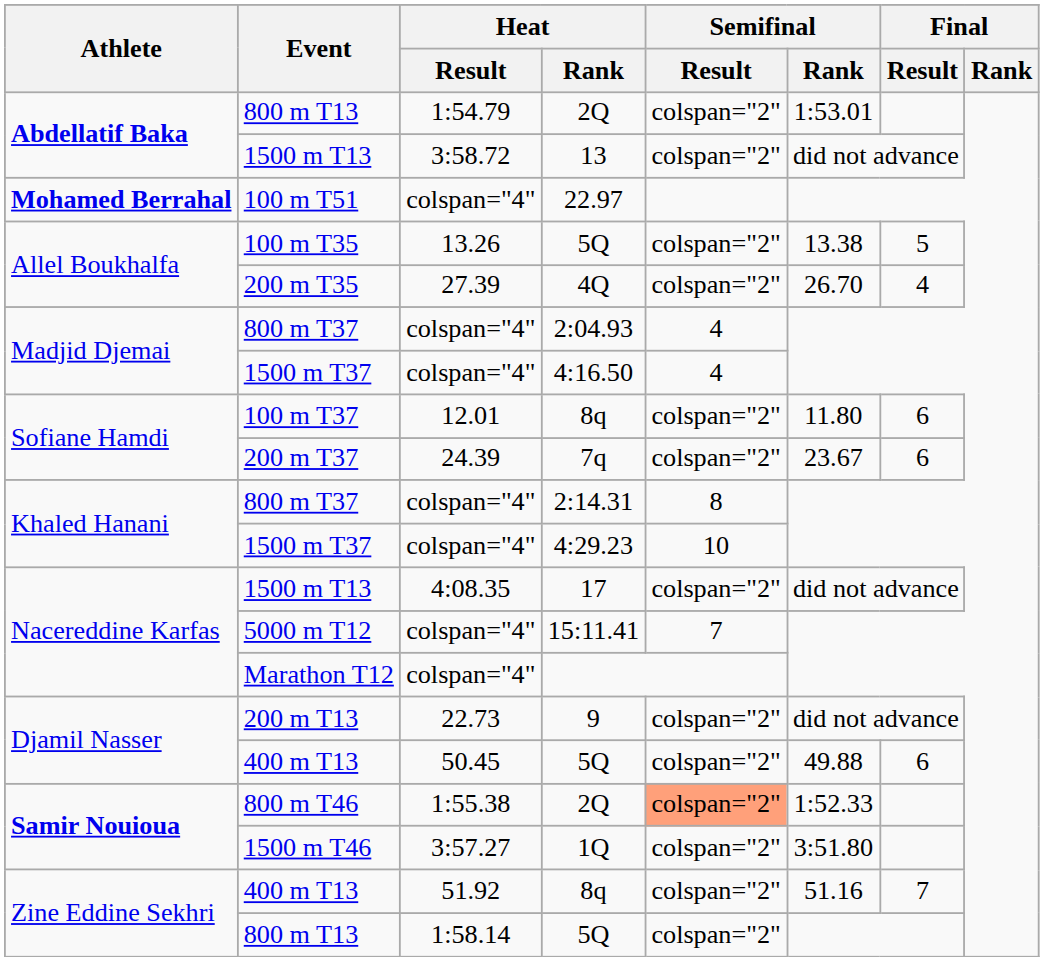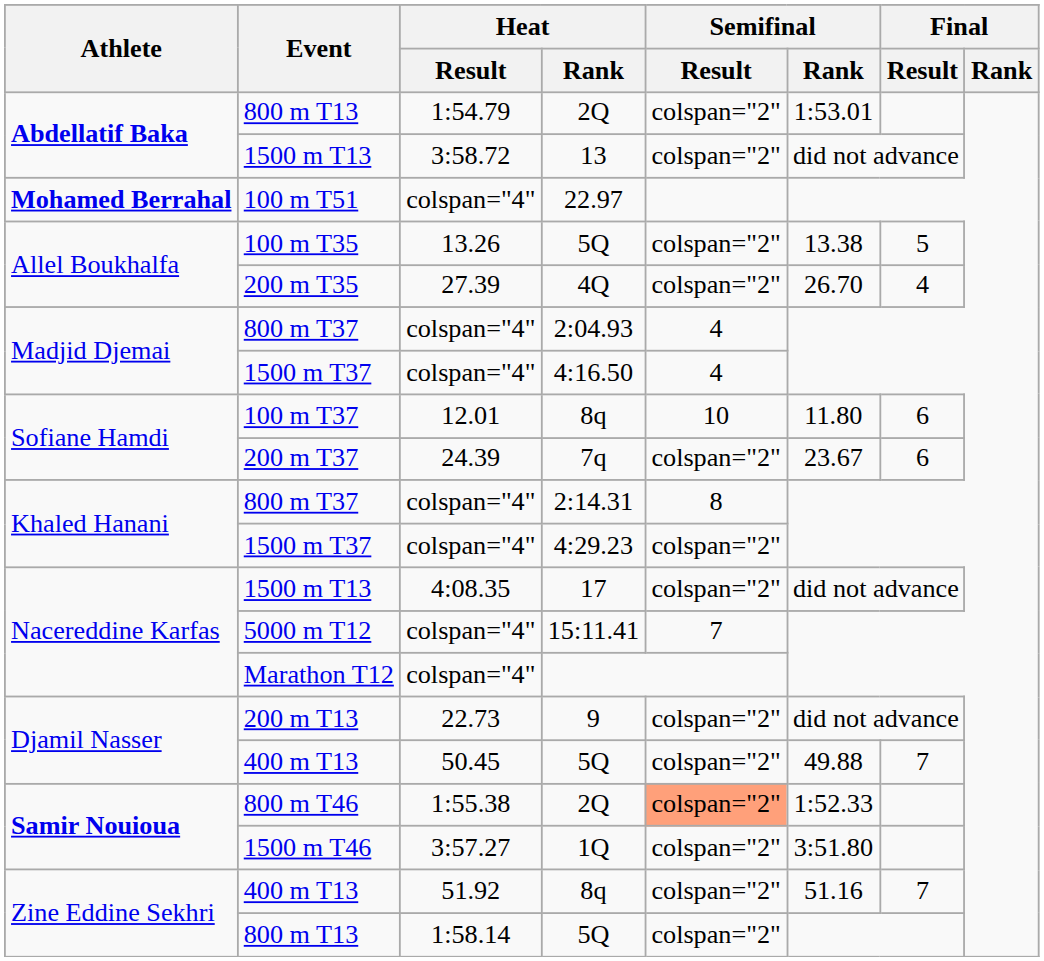(716, 415) colspan="2" -> (716, 415) 10
(716, 545) 10 -> (716, 545) colspan="2"
(922, 761) 6 -> (922, 761) 7
